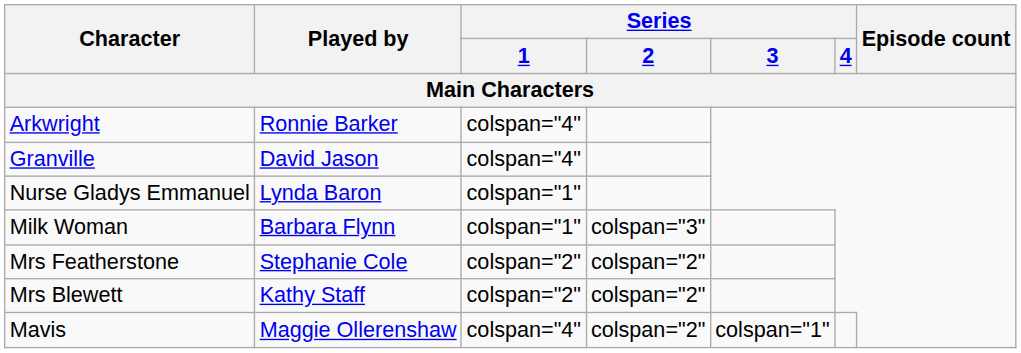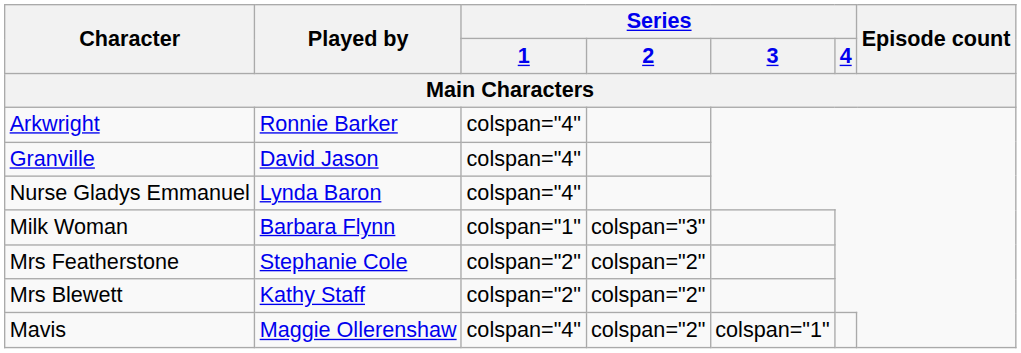(524, 192) colspan="1" -> (524, 192) colspan="4"
